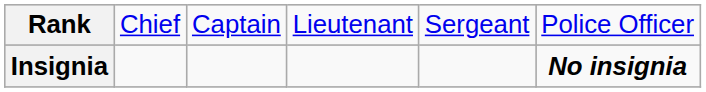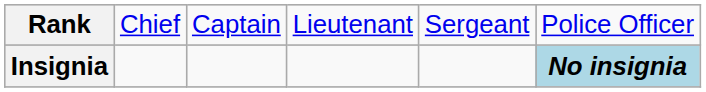(618, 65) no background -> (618, 65) lightblue background
